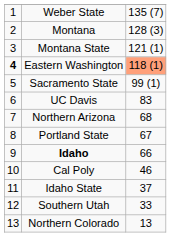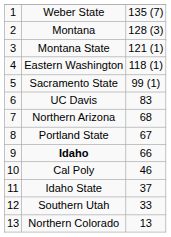(13, 65) bold -> (13, 65) normal
(146, 65) lightsalmon background -> (146, 65) no background
